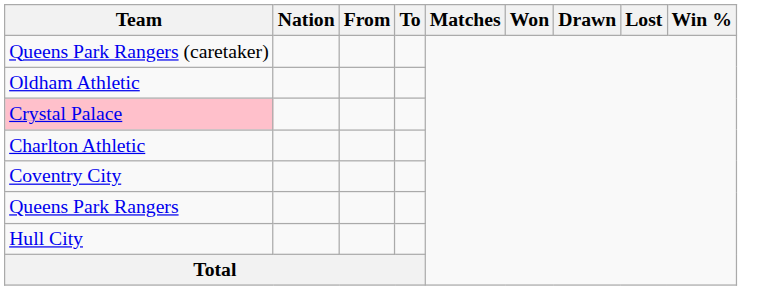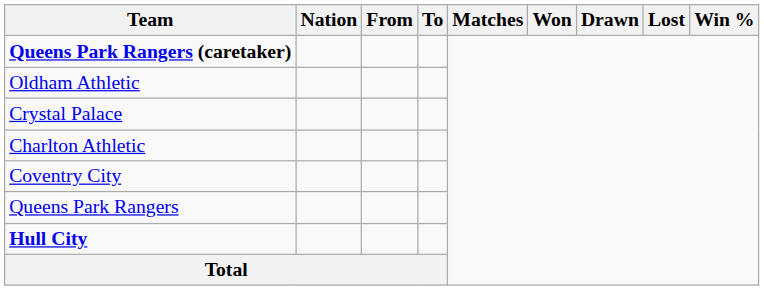(139, 51) normal -> (150, 51) bold
(66, 113) pink background -> (66, 113) no background
(46, 238) normal -> (48, 238) bold
